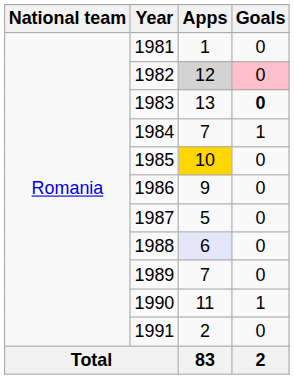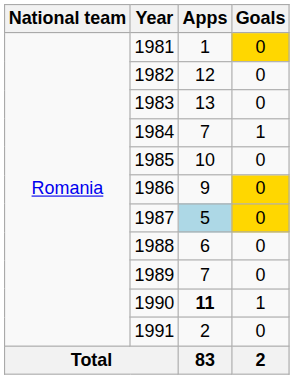(261, 47) no background -> (261, 47) gold background
(205, 75) lightgrey background -> (205, 75) no background
(261, 75) pink background -> (261, 75) no background
(261, 103) bold -> (261, 103) normal
(205, 160) gold background -> (205, 160) no background
(261, 189) no background -> (261, 189) gold background
(205, 217) no background -> (205, 217) lightblue background
(261, 217) no background -> (261, 217) gold background
(205, 246) lavender background -> (205, 246) no background
(205, 302) normal -> (205, 302) bold
